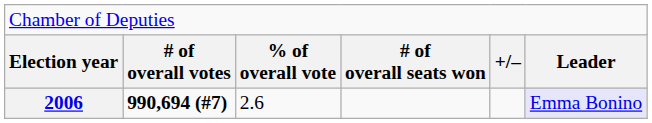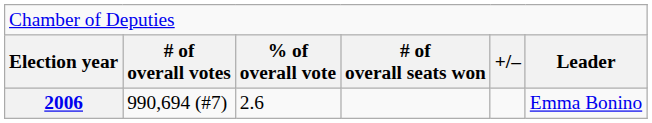(177, 103) bold -> (177, 103) normal
(586, 103) lavender background -> (586, 103) no background
